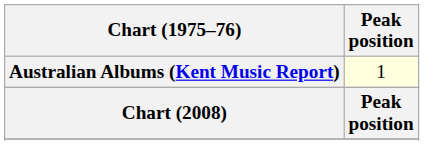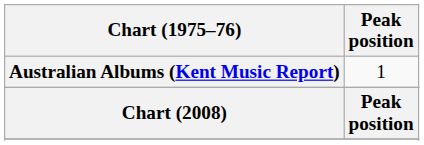(381, 71) lightyellow background -> (381, 71) no background
